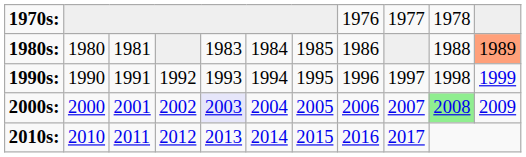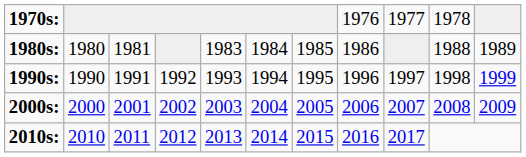(498, 48) lightsalmon background -> (498, 48) no background
(224, 107) lavender background -> (224, 107) no background
(452, 107) lightgreen background -> (452, 107) no background
